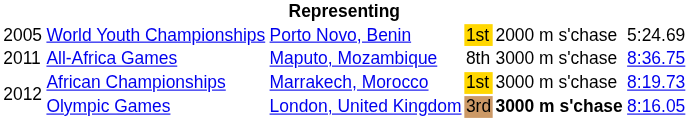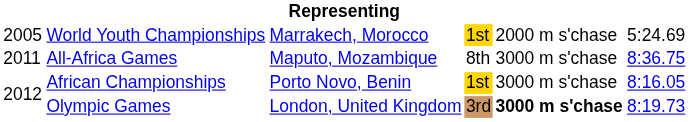(340, 35) Porto Novo, Benin -> (349, 35) Marrakech, Morocco
(349, 82) Marrakech, Morocco -> (340, 82) Porto Novo, Benin
(656, 82) 8:19.73 -> (656, 82) 8:16.05
(656, 106) 8:16.05 -> (656, 106) 8:19.73
